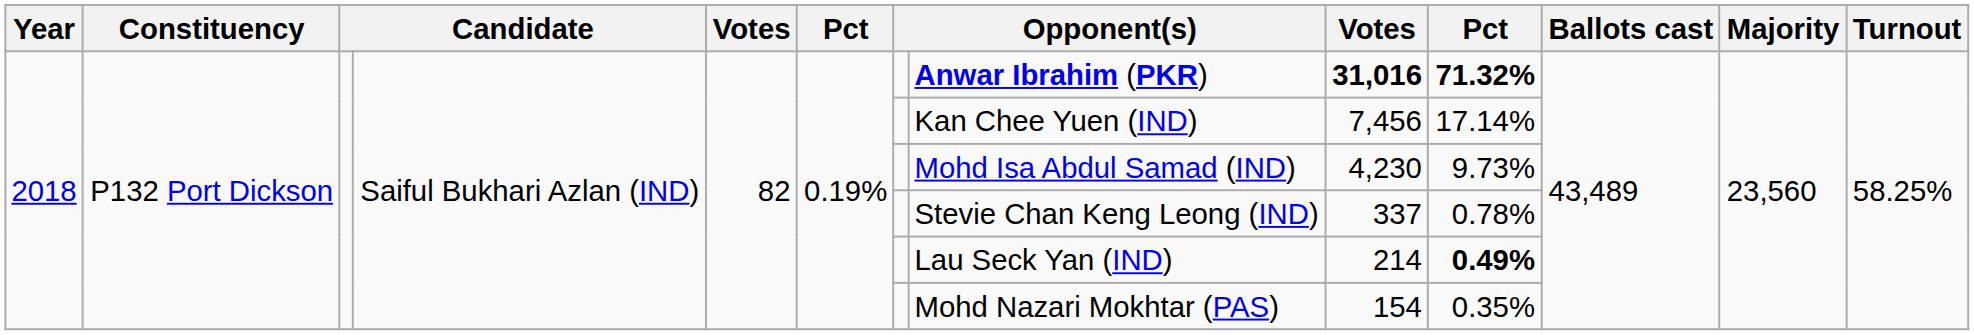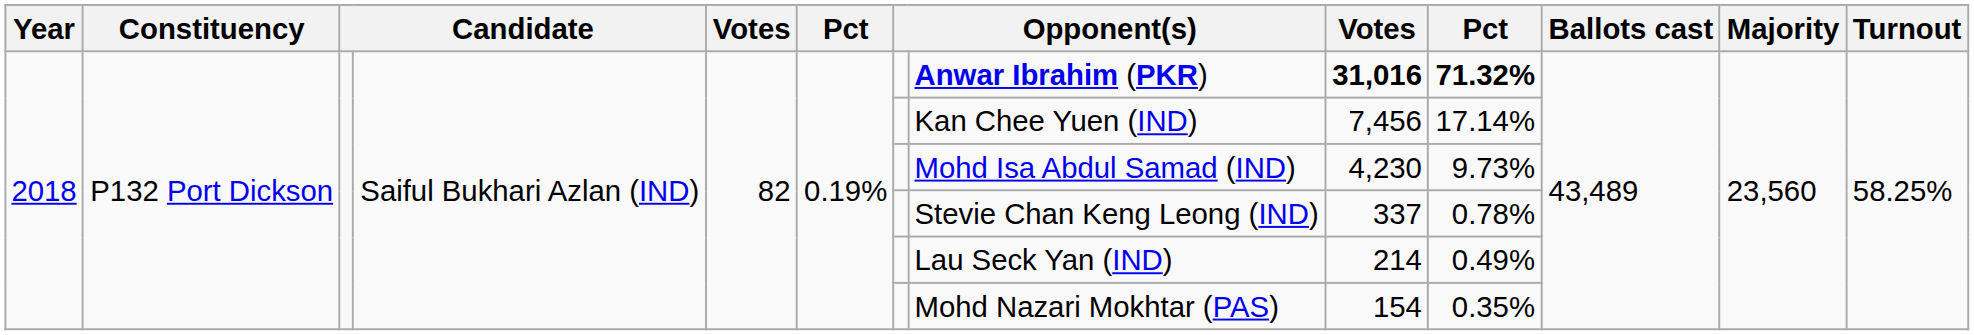(1493, 260) bold -> (1493, 260) normal
